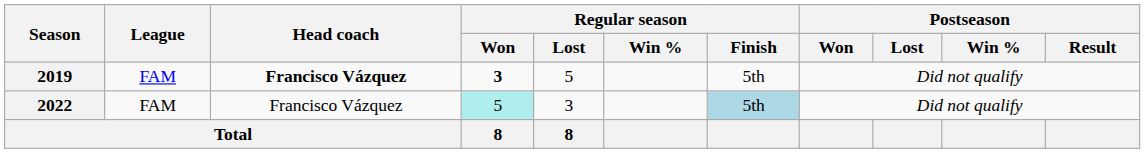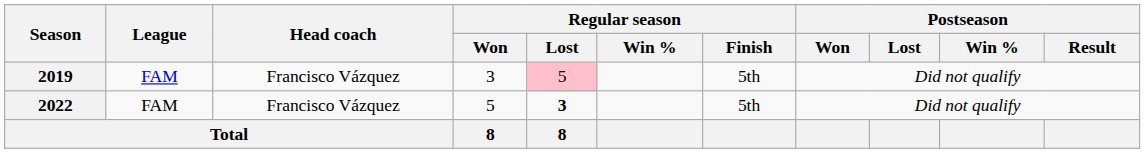(336, 76) bold -> (333, 76) normal
(498, 76) bold -> (490, 76) normal
(569, 76) no background -> (562, 76) pink background
(498, 105) paleturquoise background -> (490, 105) no background
(569, 105) normal -> (562, 105) bold
(754, 105) lightblue background -> (749, 105) no background
